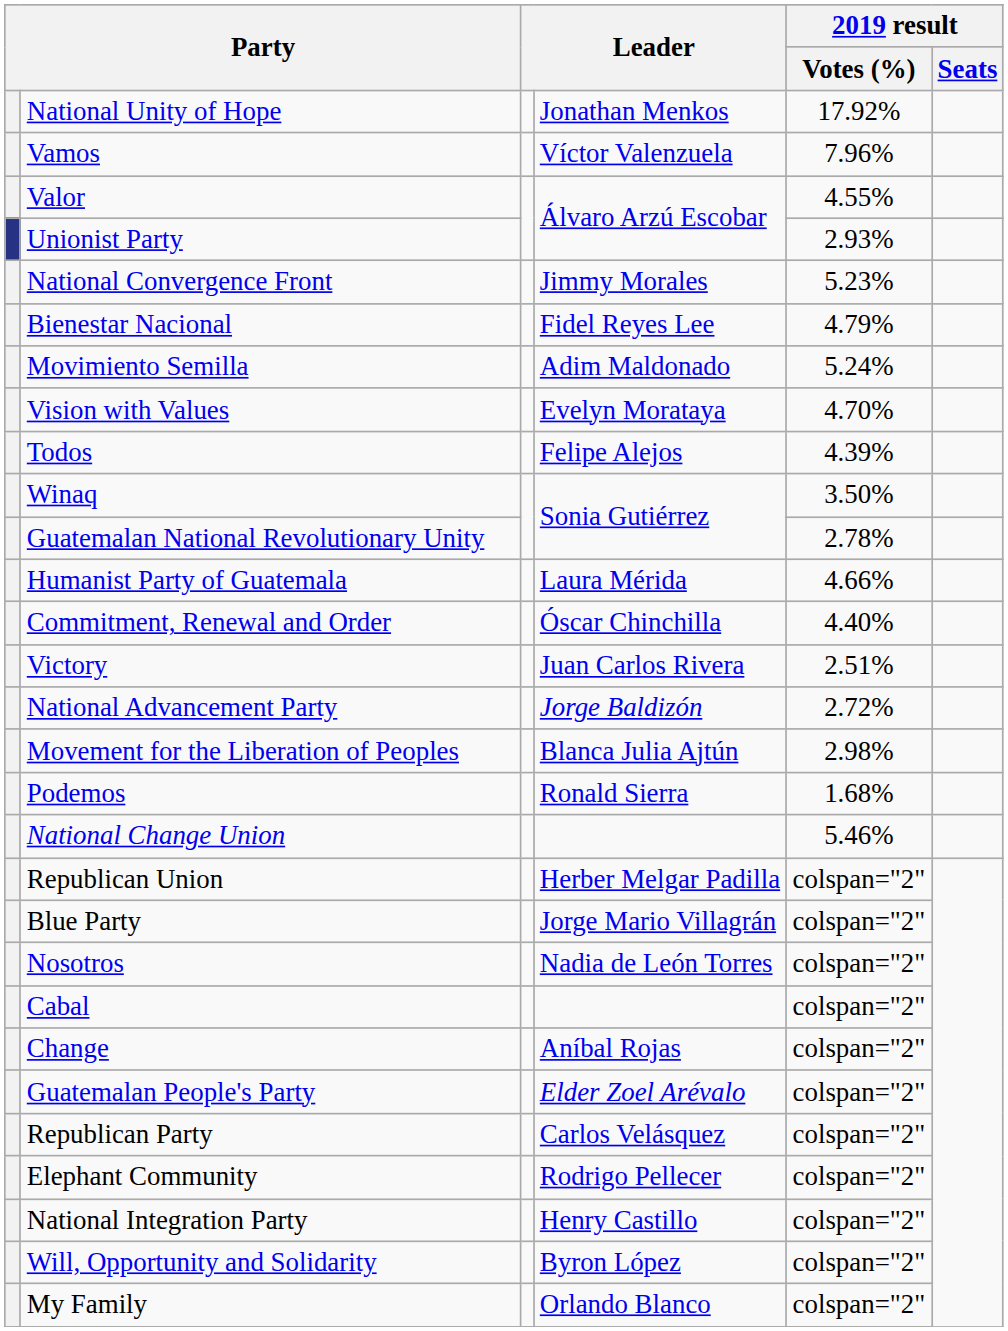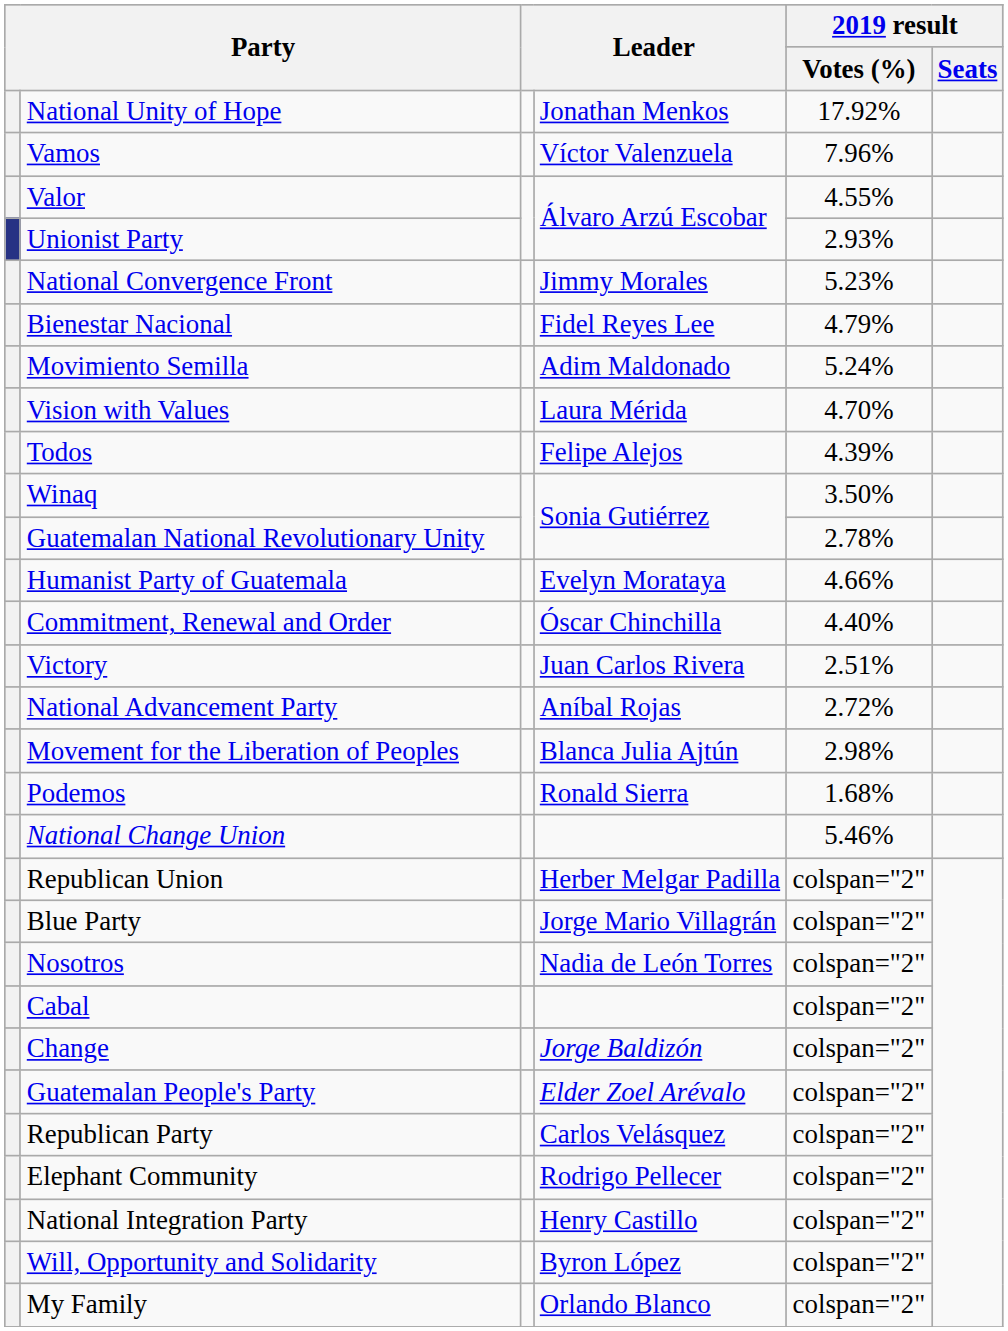(633, 409) Evelyn Morataya -> (613, 409) Laura Mérida
(613, 580) Laura Mérida -> (633, 580) Evelyn Morataya
(621, 707) Jorge Baldizón -> (610, 707) Aníbal Rojas
(610, 1048) Aníbal Rojas -> (621, 1048) Jorge Baldizón
